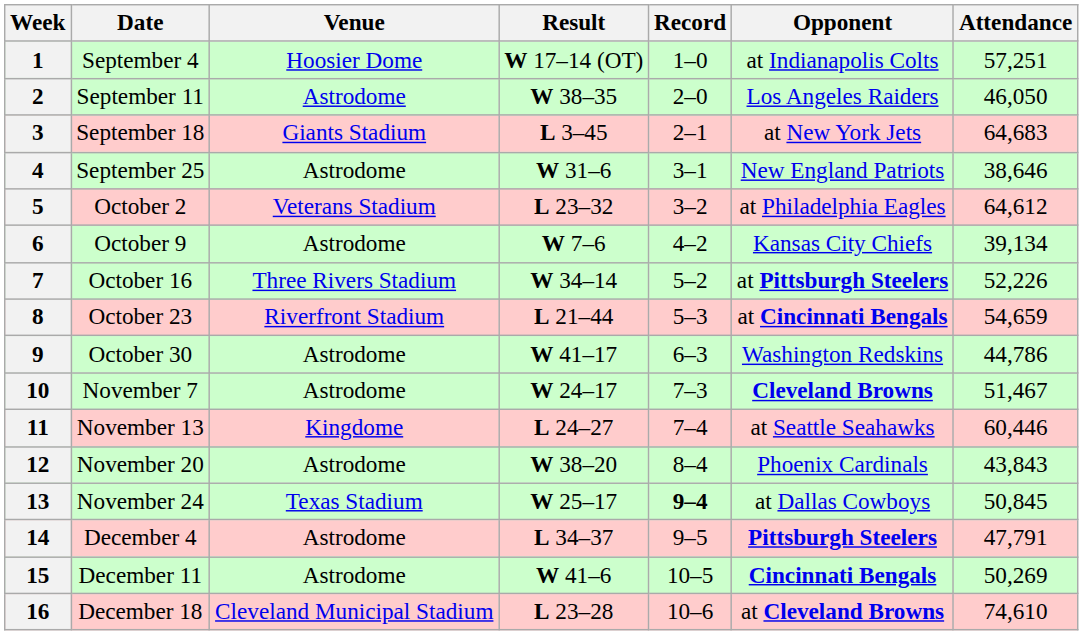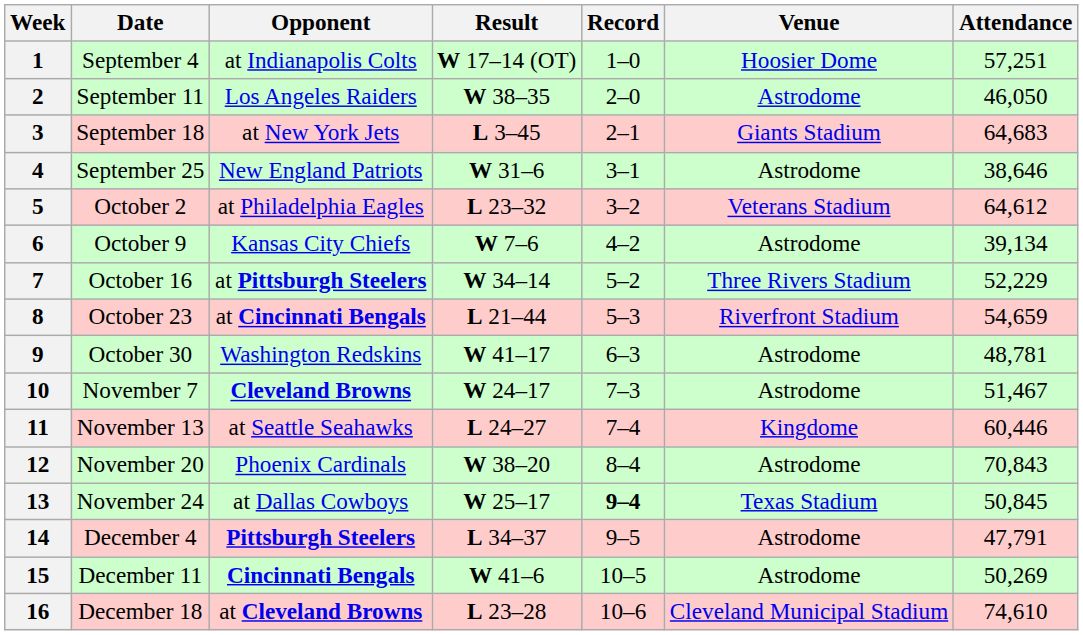columns swapped: (843, 22) <-> (354, 22)
(1016, 280) 52,226 -> (1016, 280) 52,229
(1016, 354) 44,786 -> (1016, 354) 48,781
(1016, 464) 43,843 -> (1016, 464) 70,843
